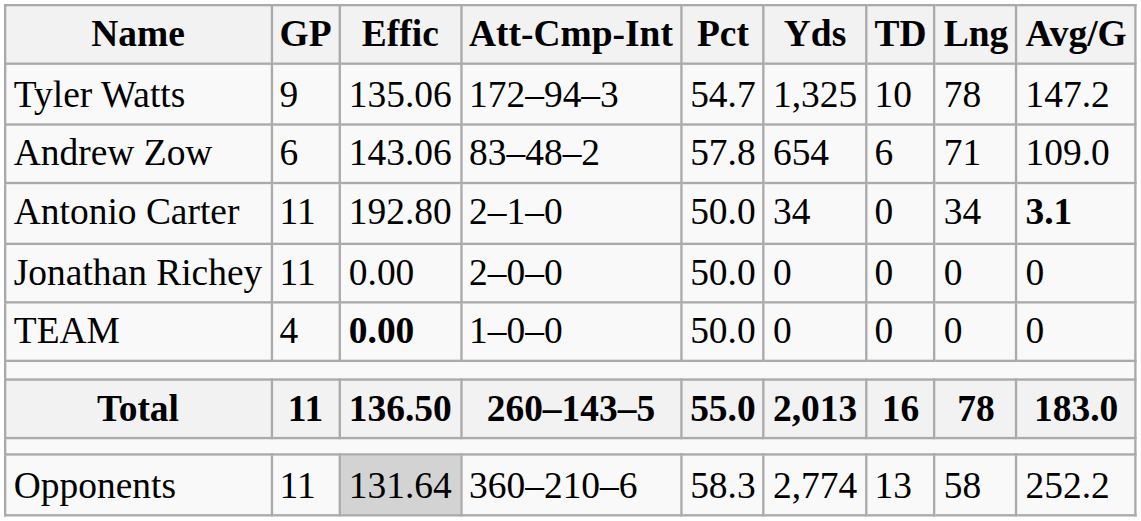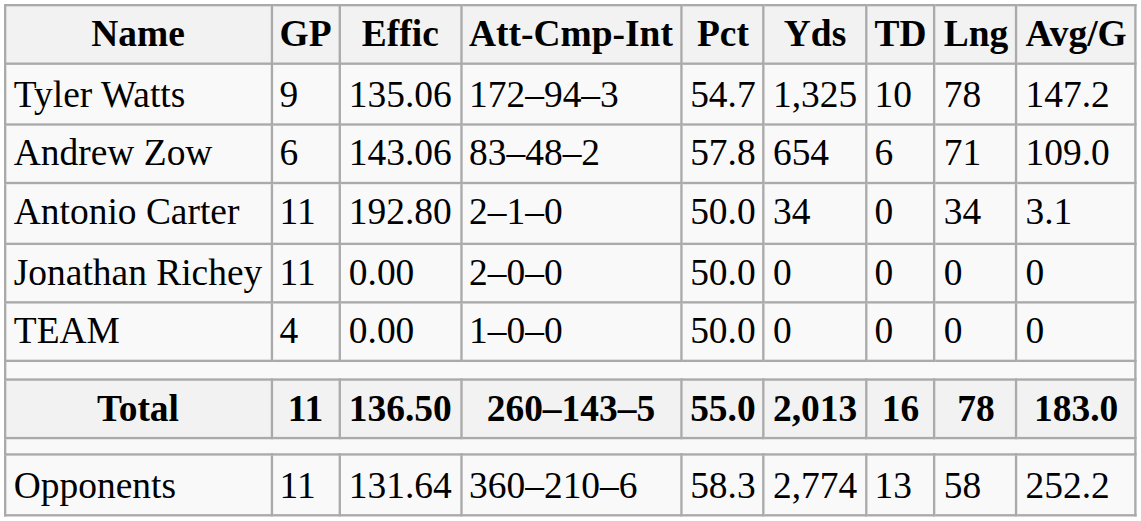(1049, 212) bold -> (1049, 212) normal
(382, 331) bold -> (382, 331) normal
(400, 484) lightgrey background -> (400, 484) no background
